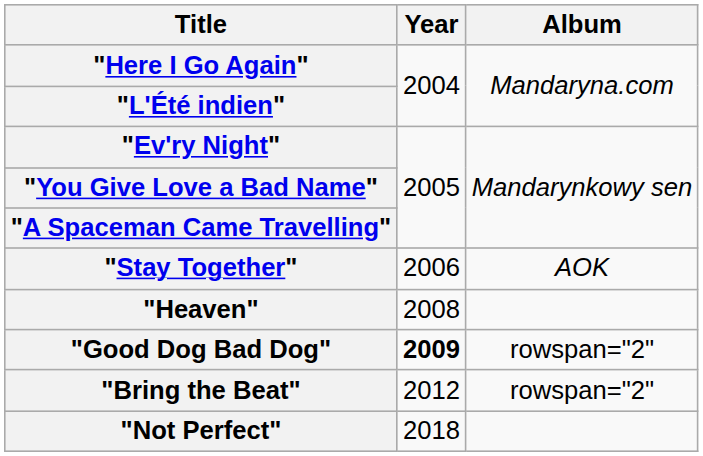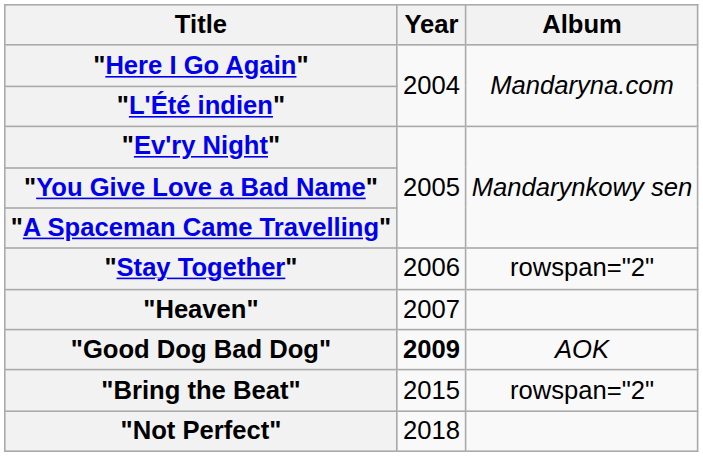(582, 268) AOK -> (582, 268) rowspan="2"
(431, 308) 2008 -> (431, 308) 2007
(582, 349) rowspan="2" -> (582, 349) AOK
(431, 390) 2012 -> (431, 390) 2015
